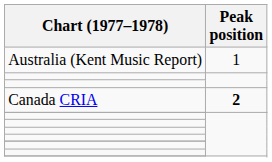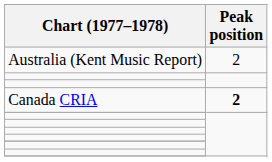(236, 60) 1 -> (236, 60) 2
